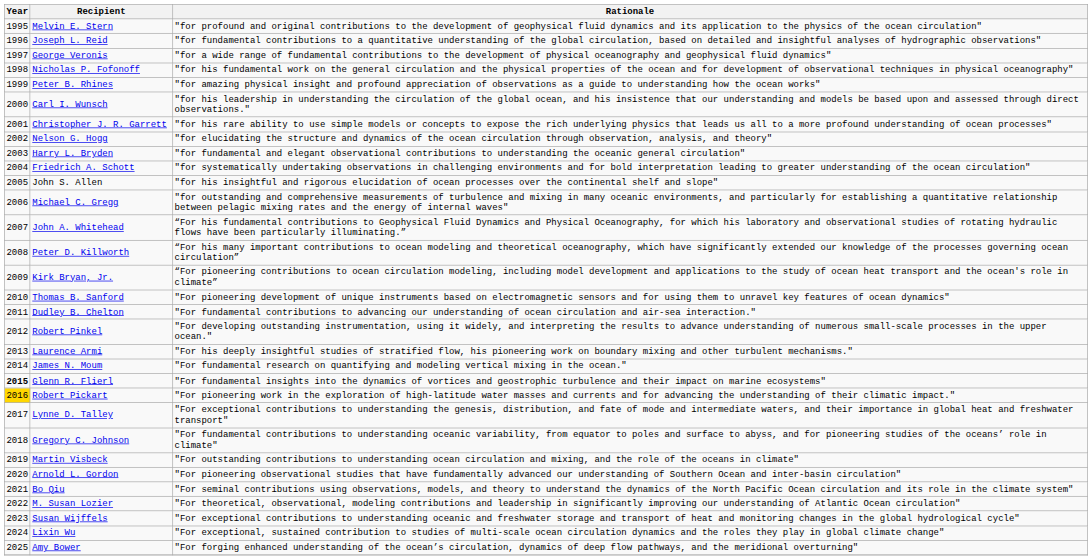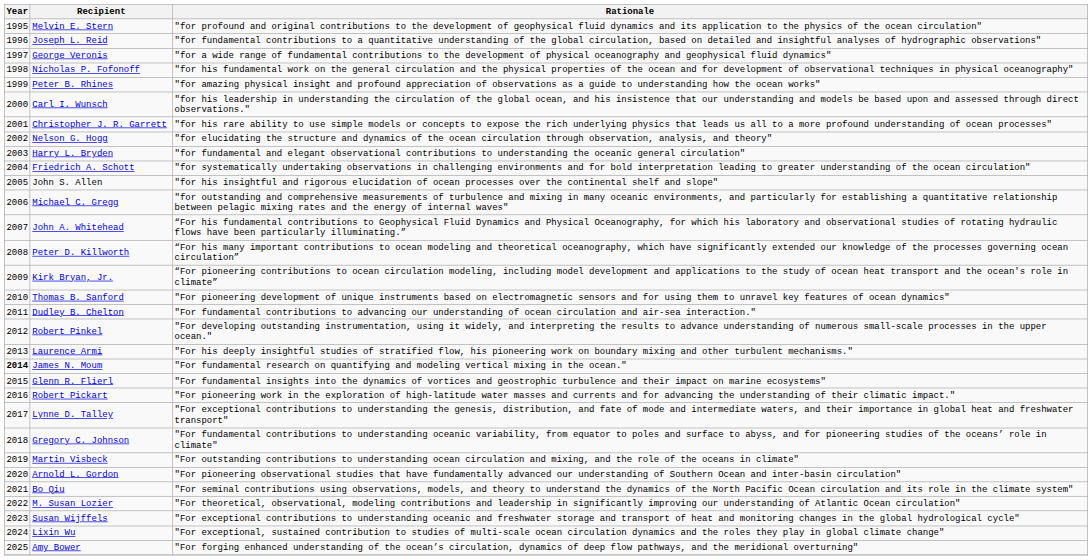(17, 366) normal -> (17, 366) bold
(17, 381) bold -> (17, 381) normal
(17, 395) gold background -> (17, 395) no background
